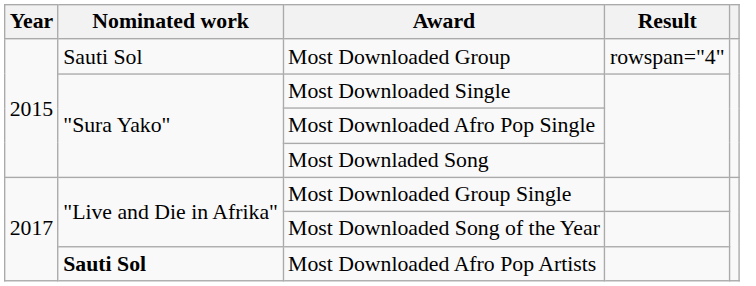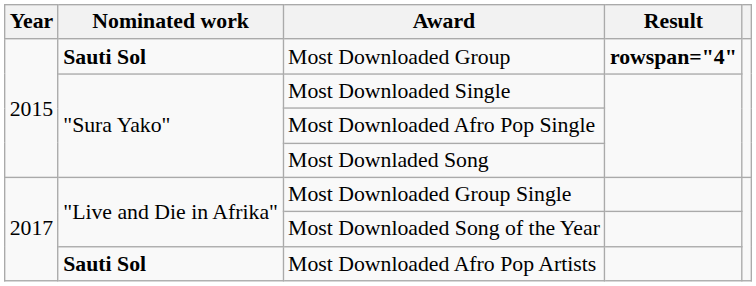(103, 56) normal -> (105, 56) bold
(667, 56) normal -> (673, 56) bold
